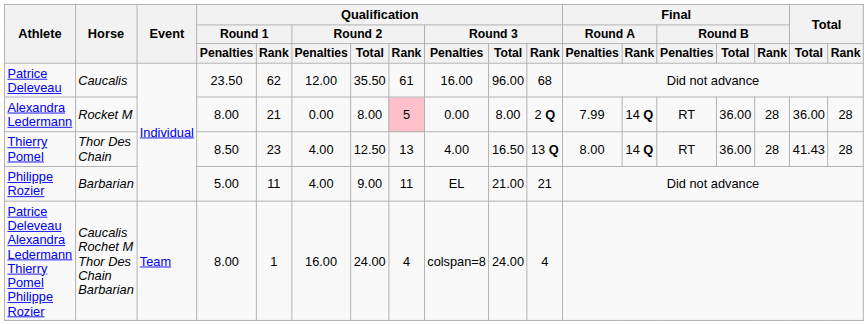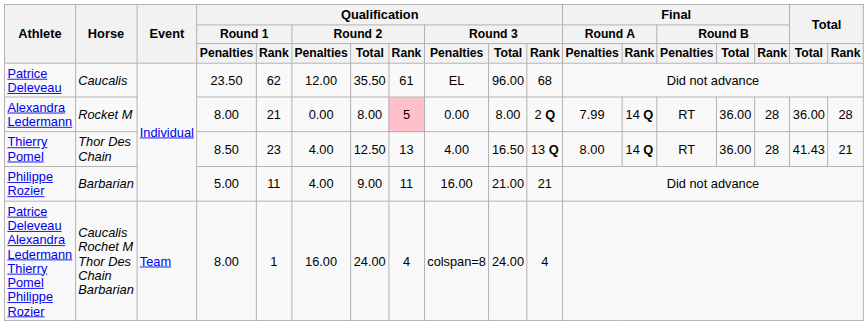(457, 81) 16.00 -> (457, 81) EL
(846, 150) 28 -> (846, 150) 21
(457, 184) EL -> (457, 184) 16.00
